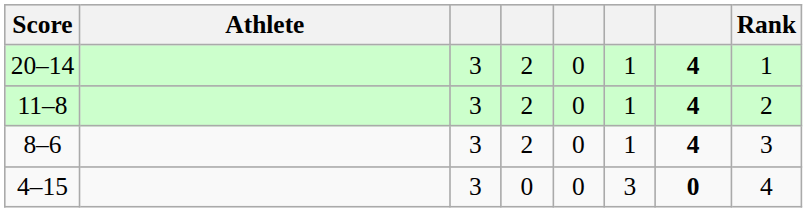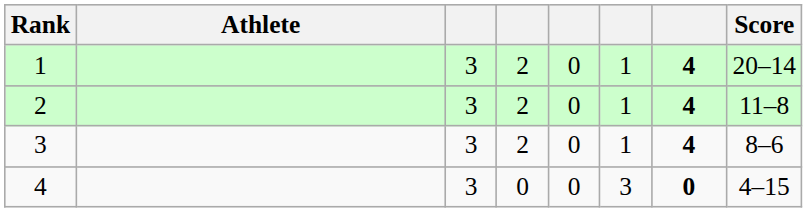columns swapped: (766, 24) <-> (42, 24)
